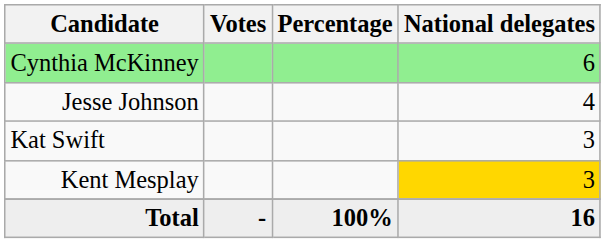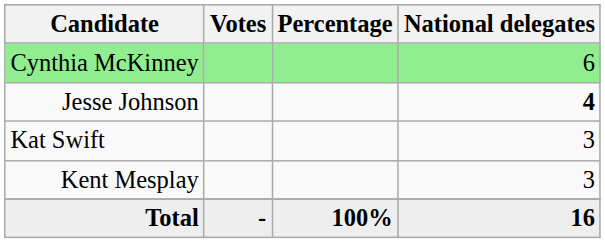(589, 101) normal -> (589, 101) bold
(589, 179) gold background -> (589, 179) no background
